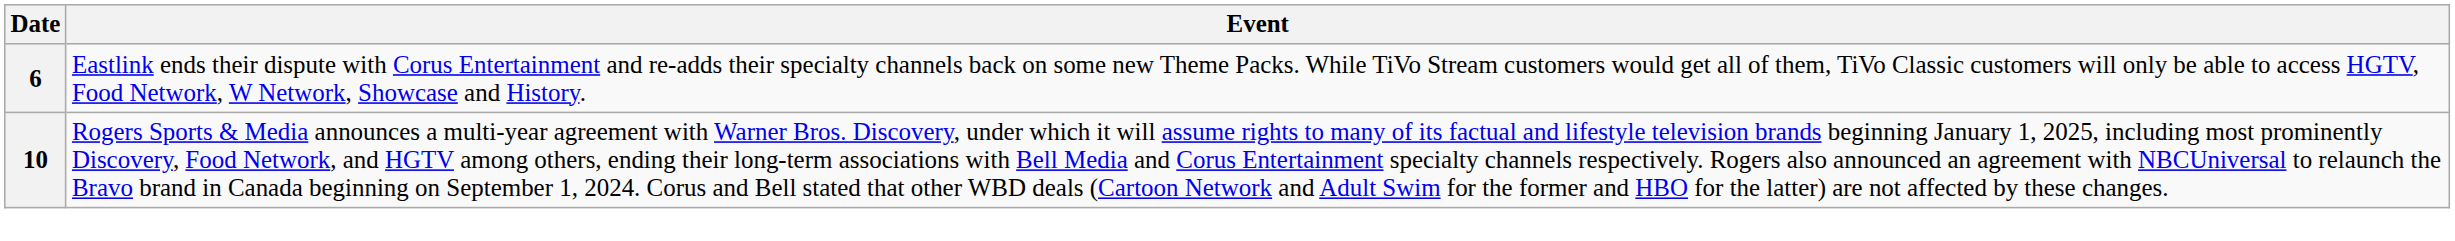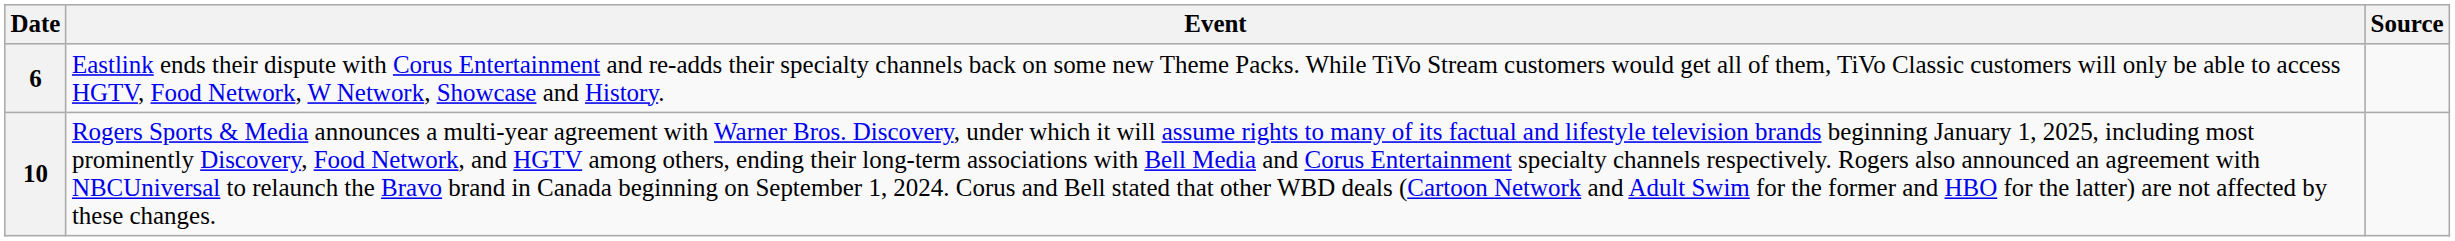+ column: (2407, 24)
